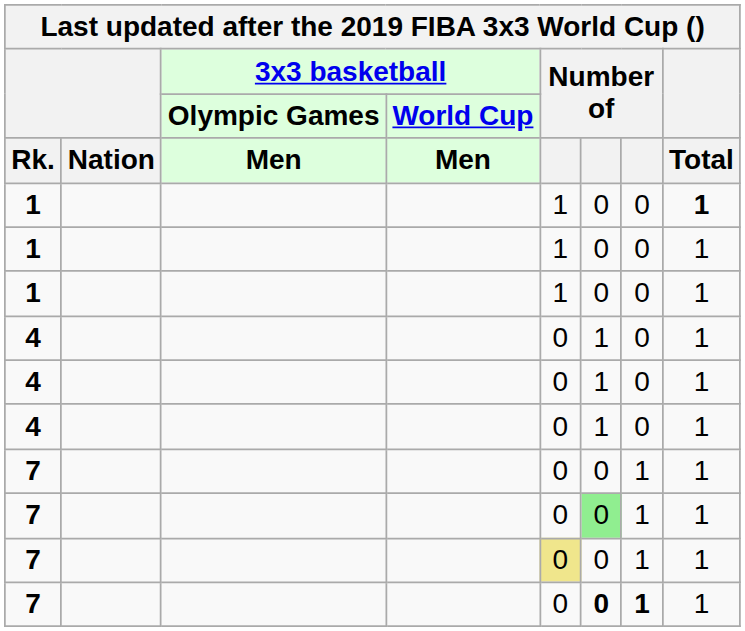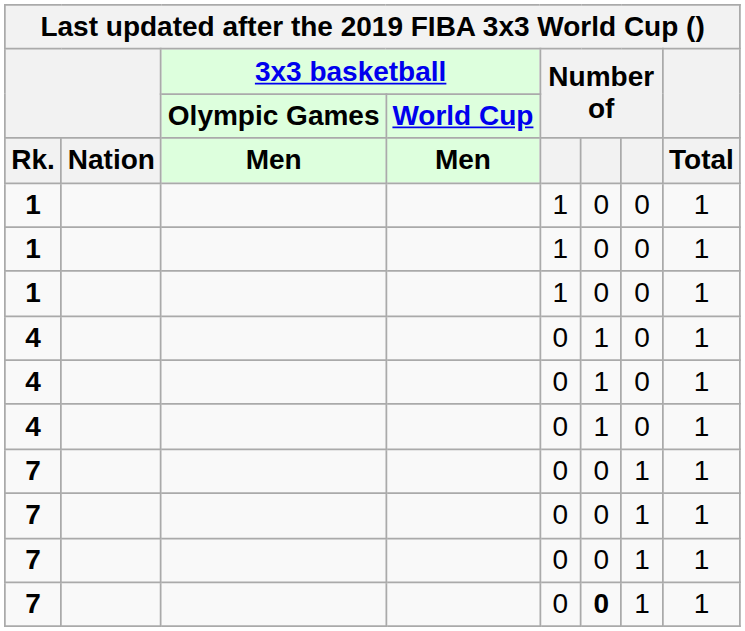(701, 204) bold -> (701, 204) normal
(601, 515) lightgreen background -> (601, 515) no background
(560, 559) khaki background -> (560, 559) no background
(642, 603) bold -> (642, 603) normal
